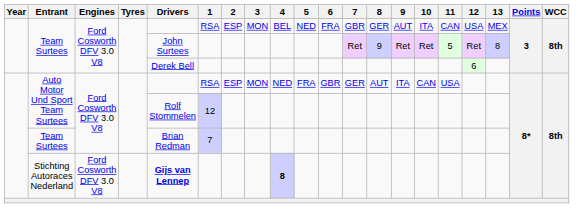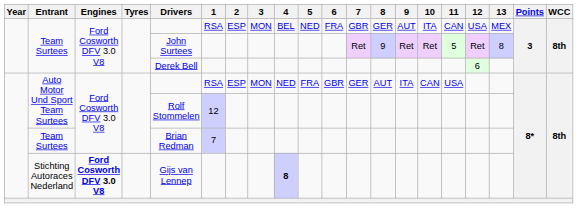(97, 175) normal -> (99, 175) bold
(173, 175) bold -> (176, 175) normal
